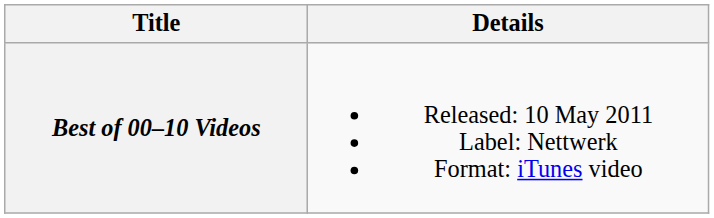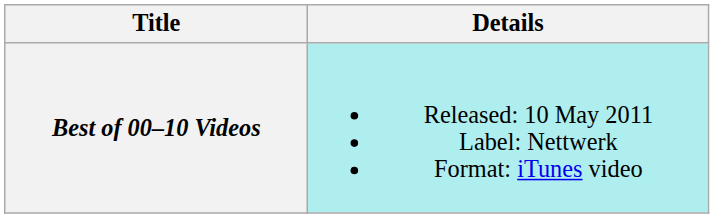(508, 142) no background -> (508, 142) paleturquoise background
